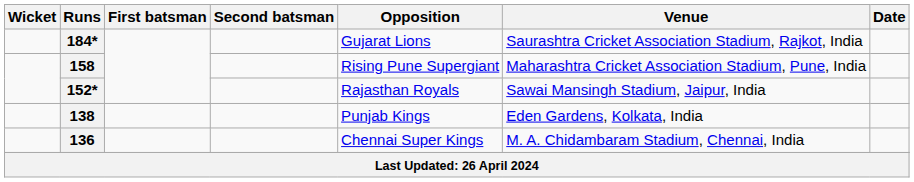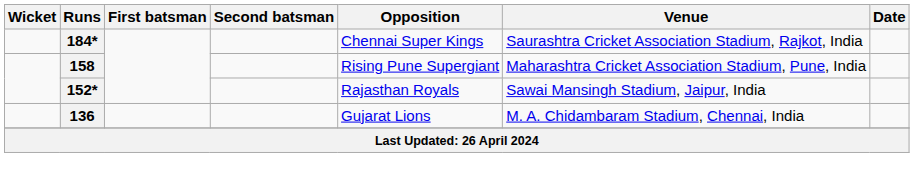(386, 41) Gujarat Lions -> (412, 41) Chennai Super Kings
- row: (82, 115)
(412, 140) Chennai Super Kings -> (386, 115) Gujarat Lions
